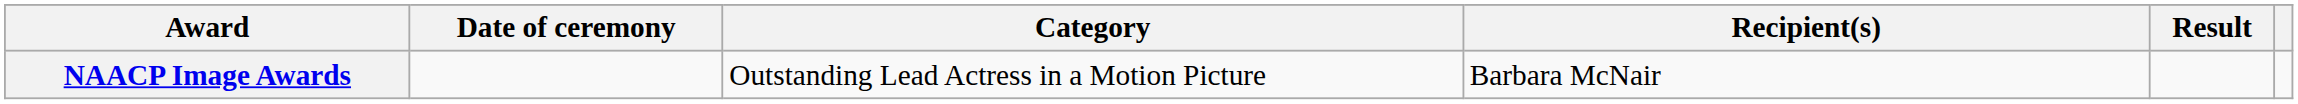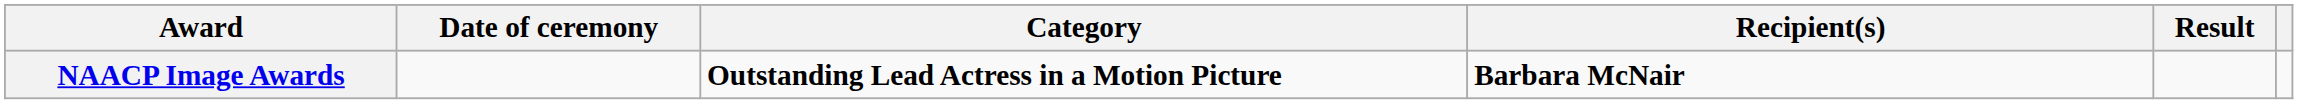(998, 74) normal -> (994, 74) bold
(1565, 74) normal -> (1580, 74) bold
